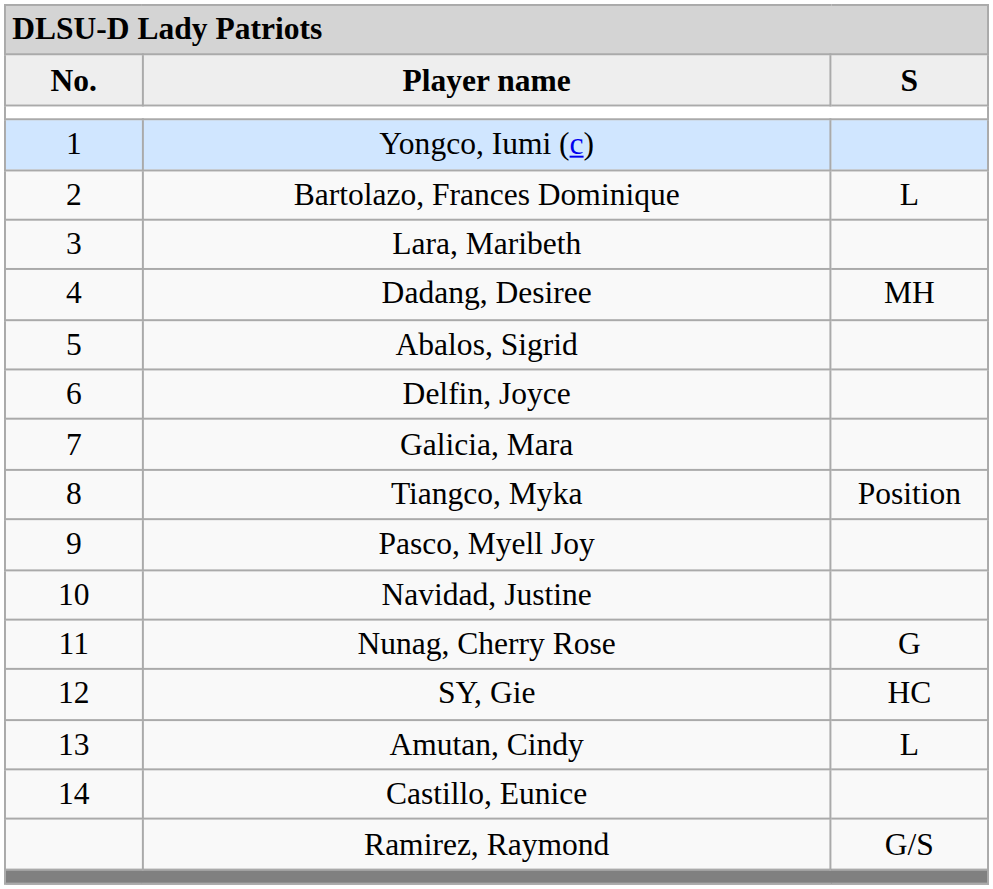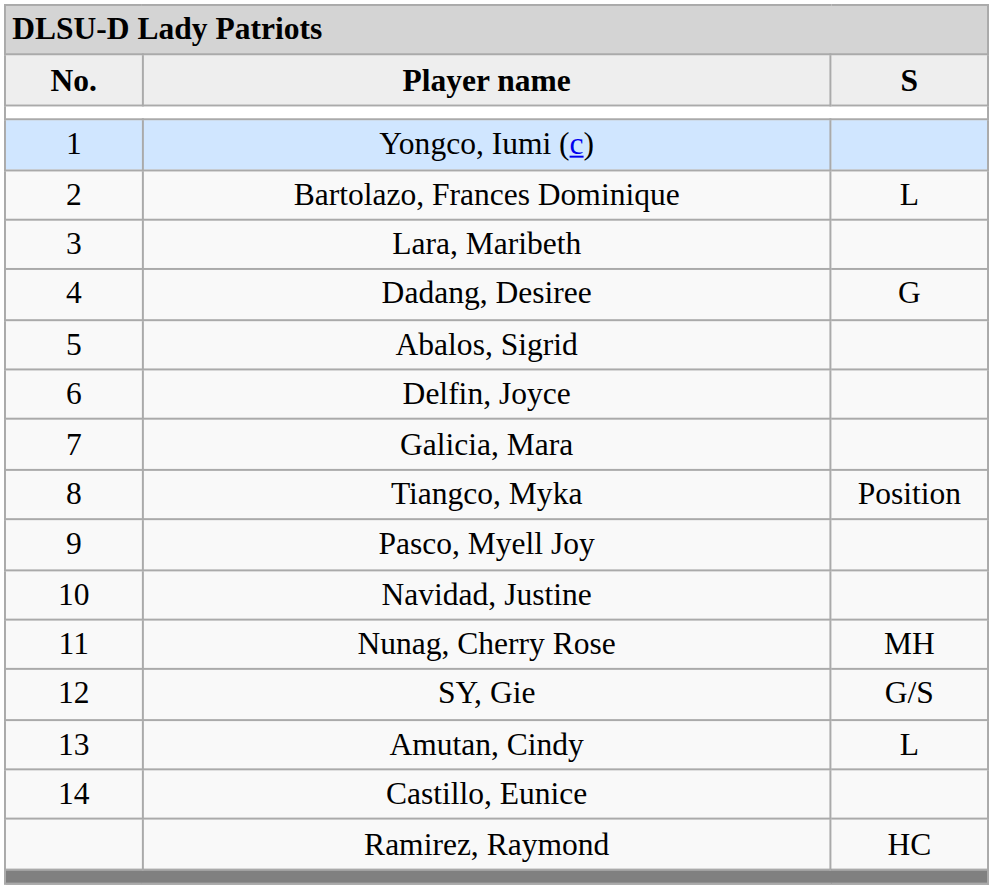(909, 293) MH -> (909, 293) G
(909, 643) G -> (909, 643) MH
(909, 693) HC -> (909, 693) G/S
(909, 843) G/S -> (909, 843) HC
